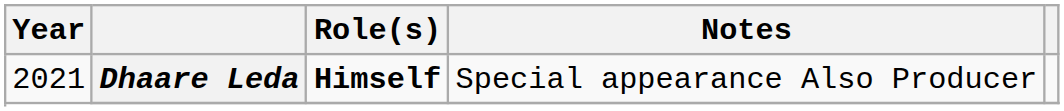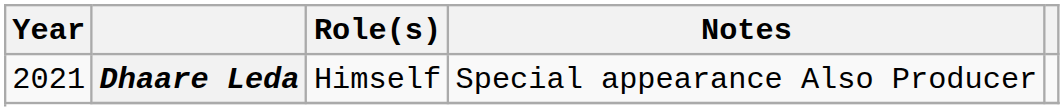(378, 79) bold -> (378, 79) normal
